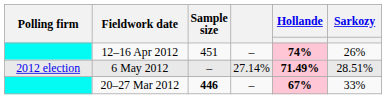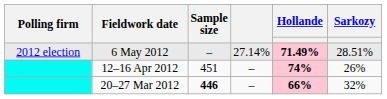rows swapped: (140, 69) <-> (140, 52)
(300, 86) 67% -> (300, 86) 66%
(355, 86) 33% -> (355, 86) 32%
